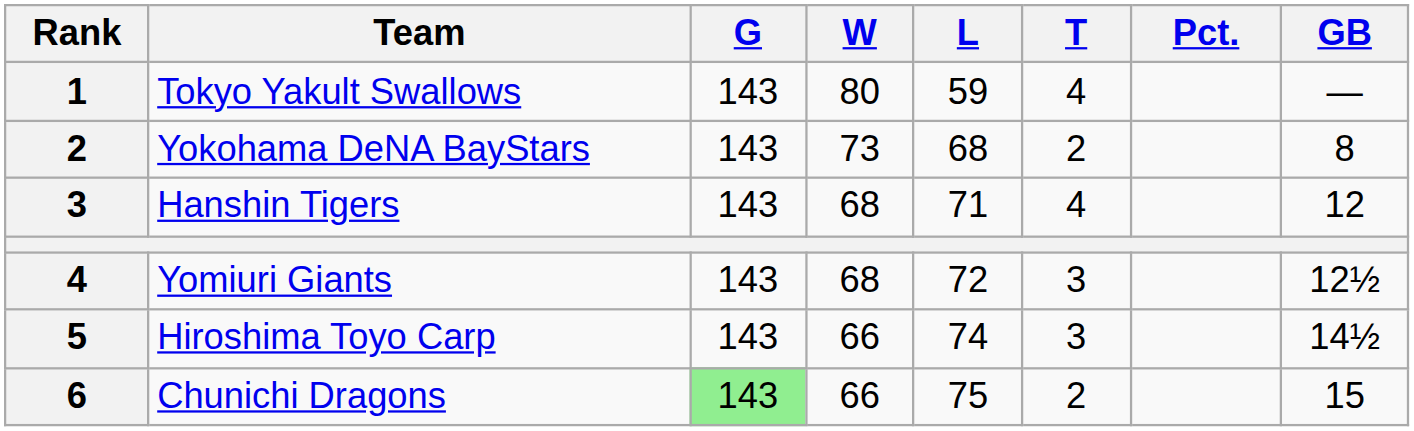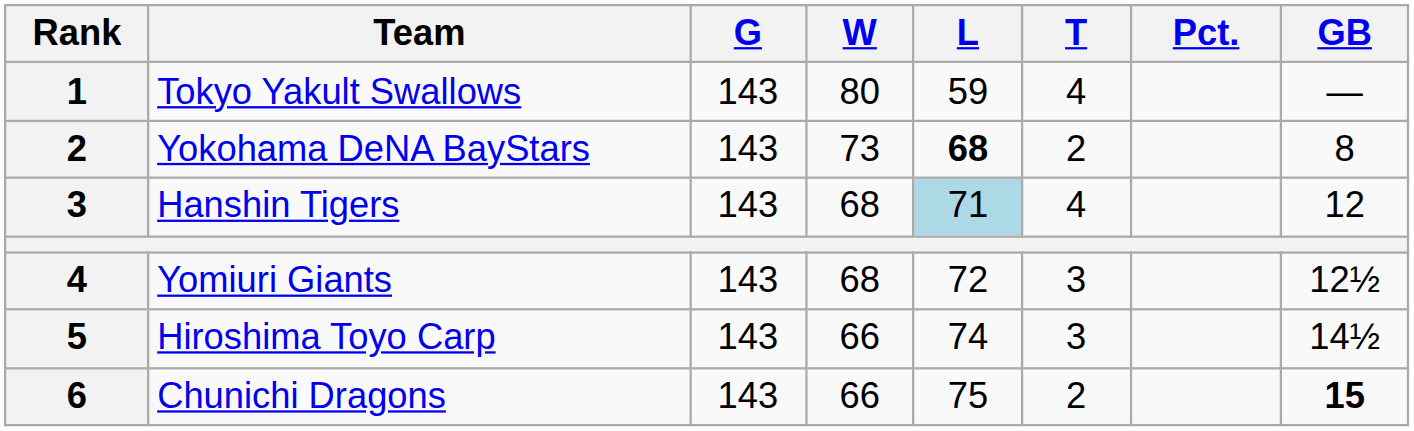(968, 148) normal -> (968, 148) bold
(968, 206) no background -> (968, 206) lightblue background
(748, 395) lightgreen background -> (748, 395) no background
(1345, 395) normal -> (1345, 395) bold
